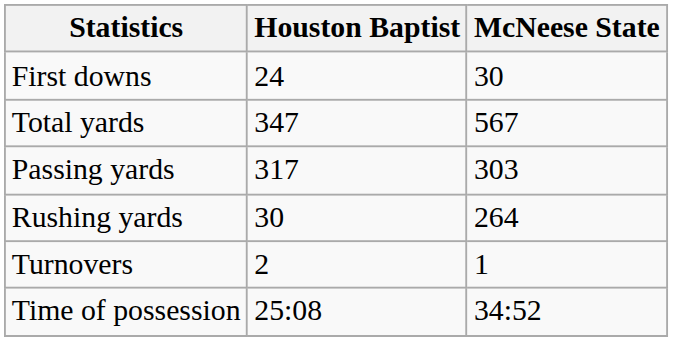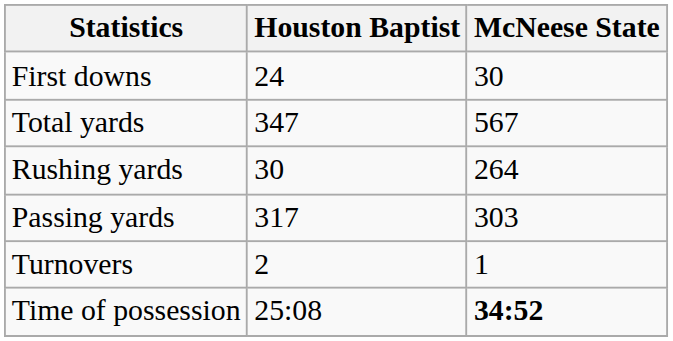rows swapped: (97, 216) <-> (93, 169)
(508, 311) normal -> (509, 311) bold
